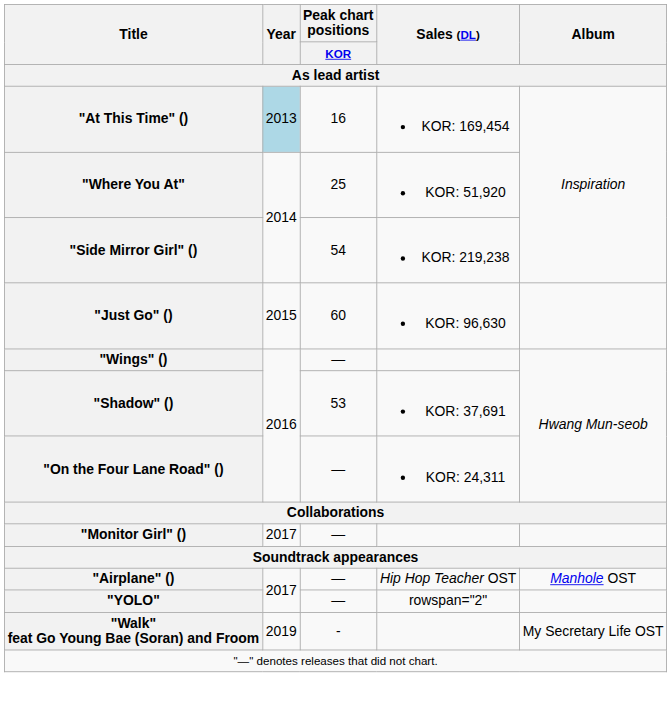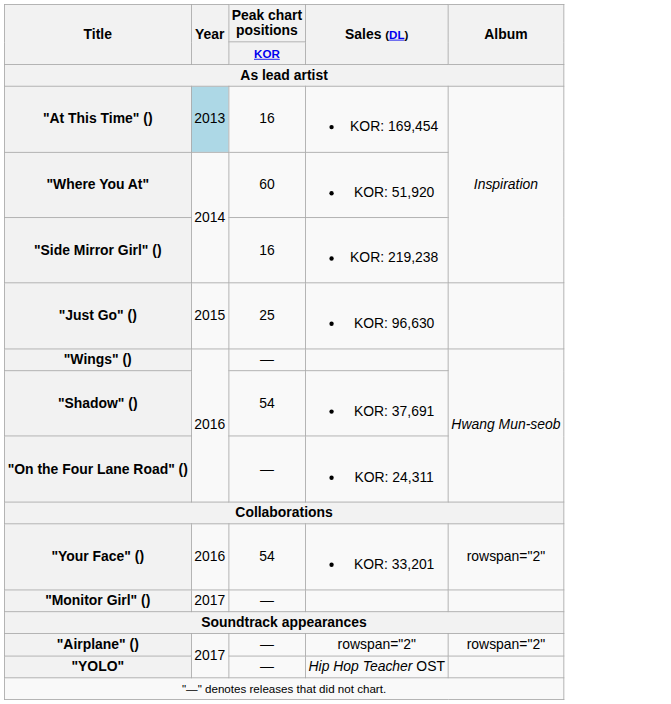(338, 184) 25 -> (267, 184) 60
(338, 250) 54 -> (267, 250) 16
(338, 315) 60 -> (267, 315) 25
(338, 403) 53 -> (267, 403) 54
+ row: (98, 556)
(448, 579) Hip Hop Teacher OST -> (377, 644) rowspan="2"
(593, 579) Manhole OST -> (506, 644) rowspan="2"
(448, 601) rowspan="2" -> (377, 666) Hip Hop Teacher OST
- row: (133, 631)
